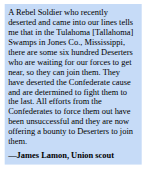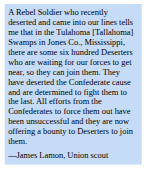(61, 156) bold -> (58, 156) normal
